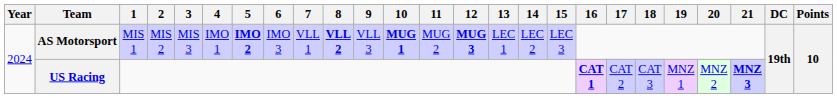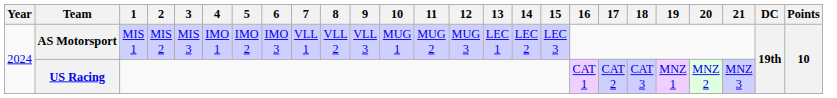(248, 41) bold -> (247, 41) normal
(338, 41) bold -> (336, 41) normal
(401, 41) bold -> (397, 41) normal
(471, 41) bold -> (466, 41) normal
(591, 76) bold -> (584, 76) normal
(747, 76) bold -> (739, 76) normal
